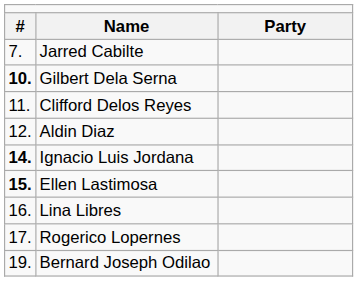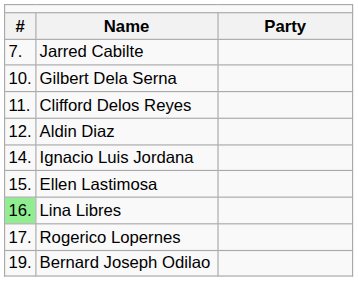(20, 79) bold -> (20, 79) normal
(20, 158) bold -> (20, 158) normal
(20, 184) bold -> (20, 184) normal
(20, 211) no background -> (20, 211) lightgreen background
